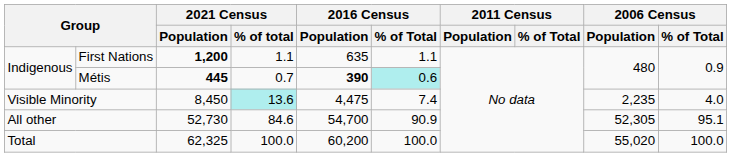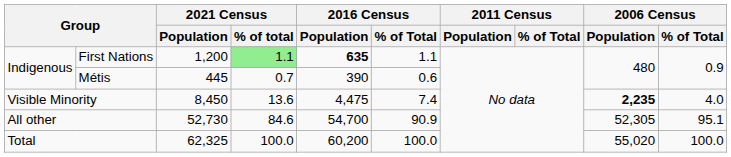(211, 57) bold -> (211, 57) normal
(284, 57) no background -> (284, 57) lightgreen background
(357, 57) normal -> (357, 57) bold
(217, 78) bold -> (217, 78) normal
(357, 78) bold -> (357, 78) normal
(428, 78) paleturquoise background -> (428, 78) no background
(281, 99) paleturquoise background -> (281, 99) no background
(638, 99) normal -> (638, 99) bold
